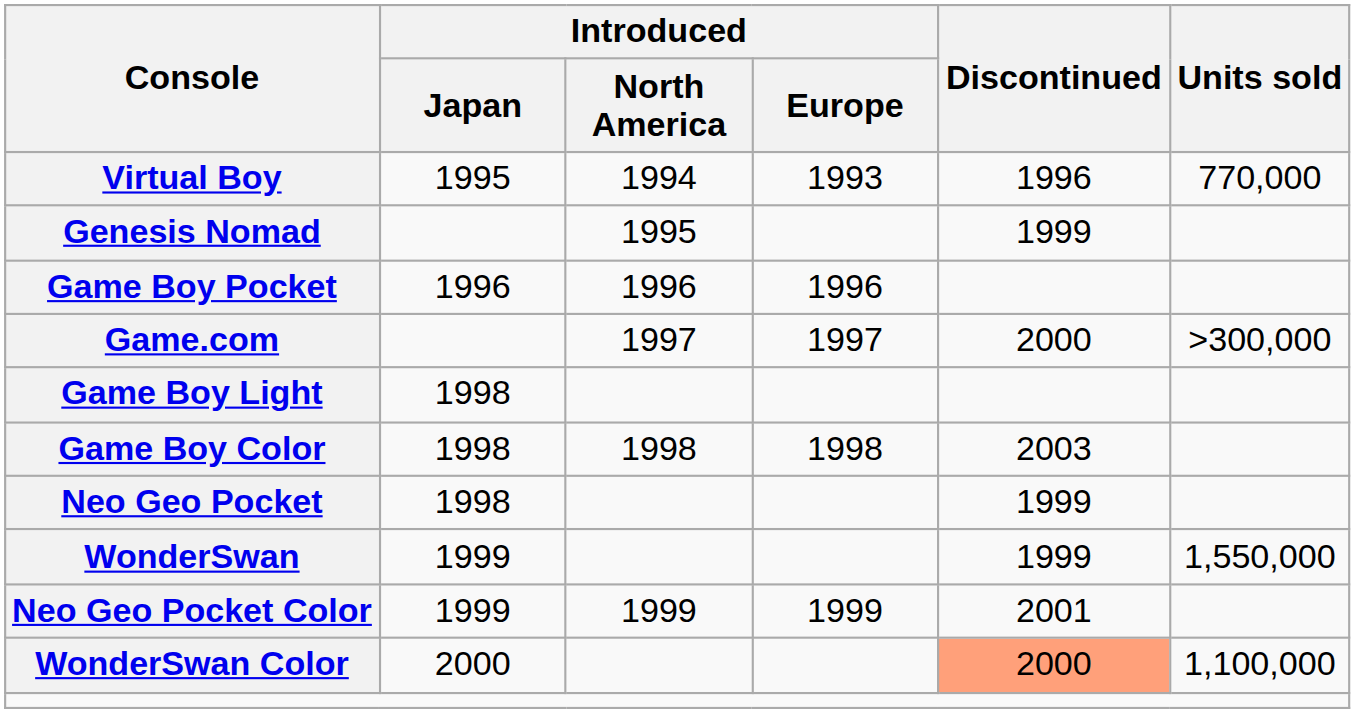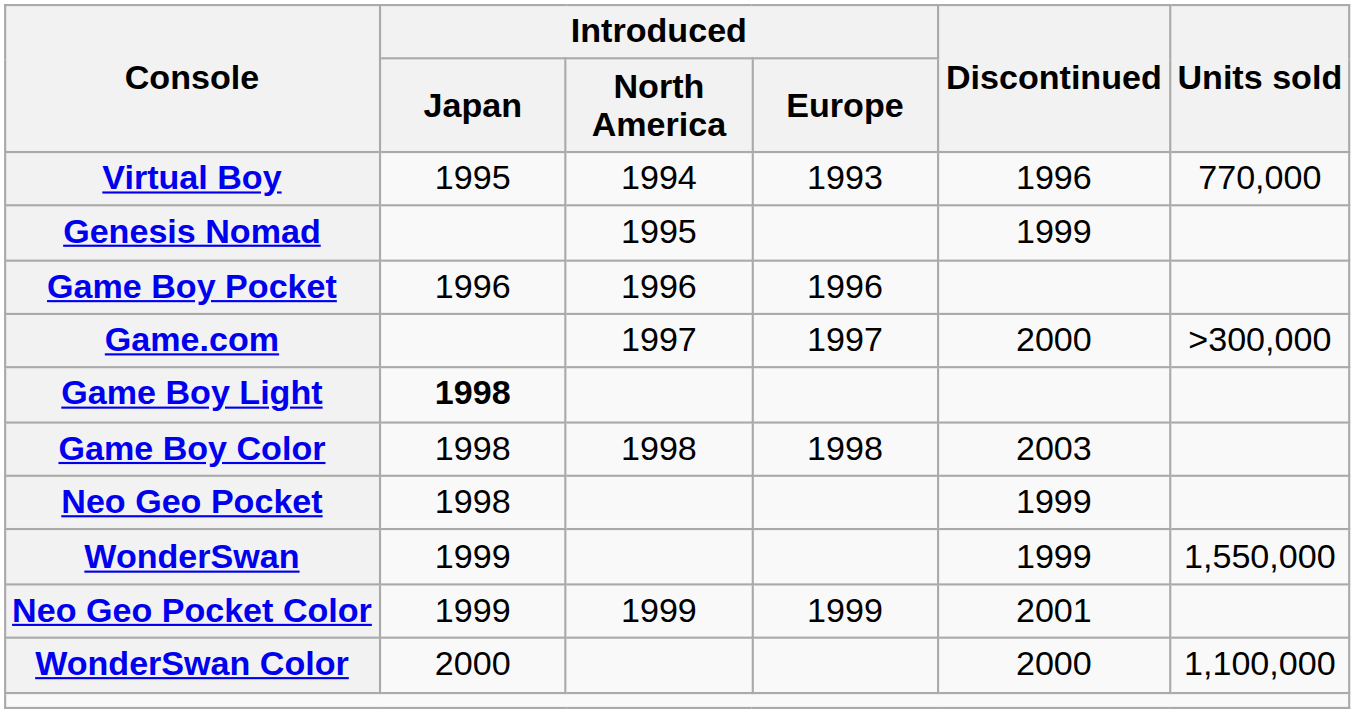(473, 394) normal -> (473, 394) bold
(1054, 664) lightsalmon background -> (1054, 664) no background
